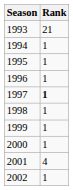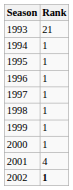(45, 95) bold -> (45, 95) normal
(45, 177) normal -> (45, 177) bold
